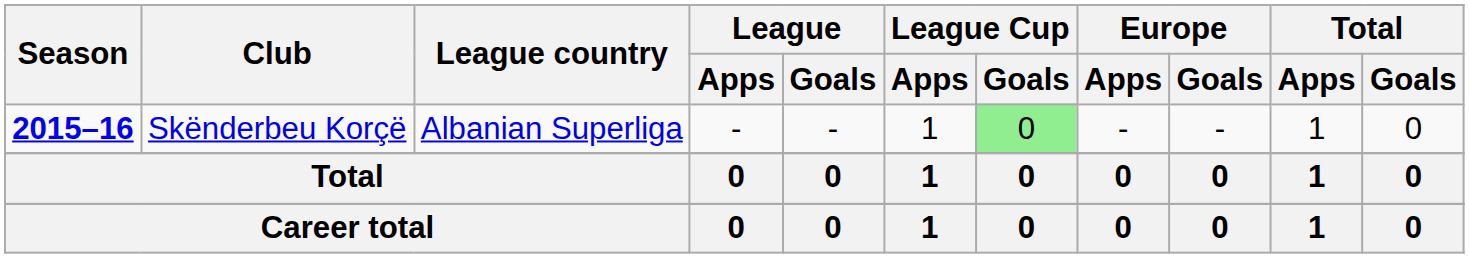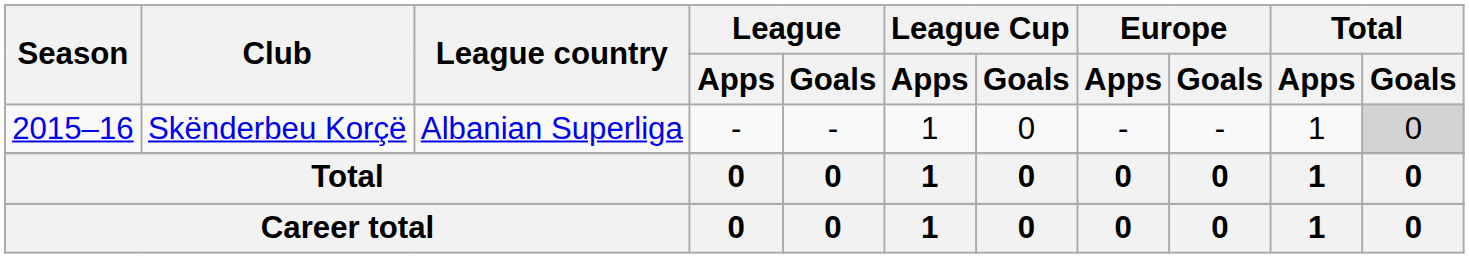(73, 128) bold -> (73, 128) normal
(1026, 128) lightgreen background -> (1026, 128) no background
(1413, 128) no background -> (1413, 128) lightgrey background
